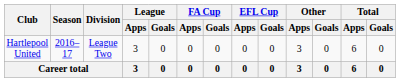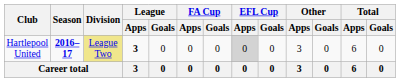(67, 48) normal -> (67, 48) bold
(103, 48) no background -> (103, 48) khaki background
(136, 48) normal -> (136, 48) bold
(245, 48) no background -> (245, 48) lightgrey background
